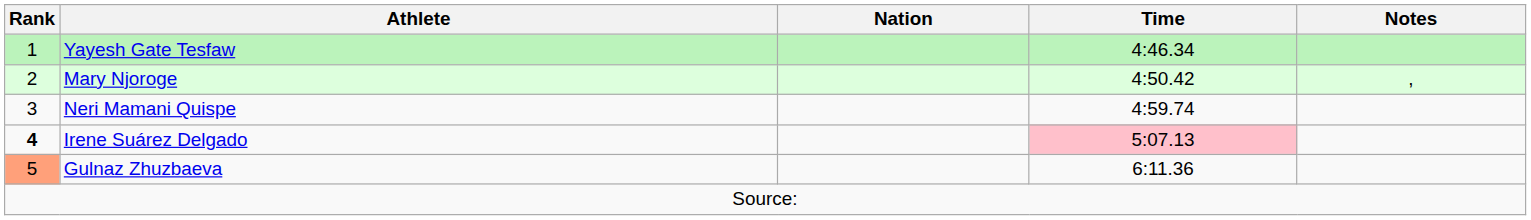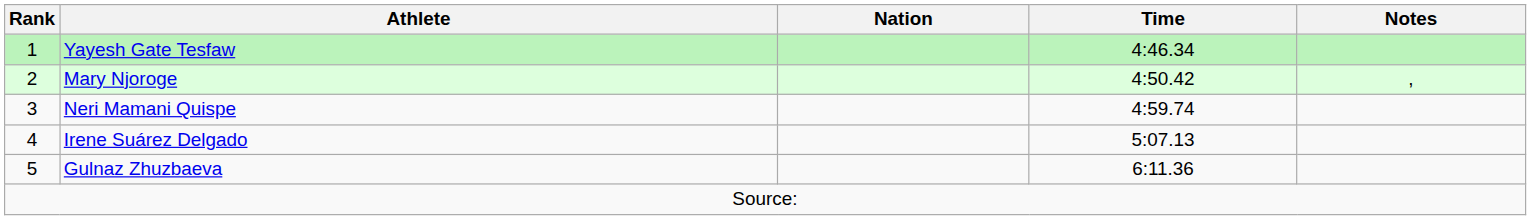(32, 139) bold -> (32, 139) normal
(1163, 139) pink background -> (1163, 139) no background
(32, 169) lightsalmon background -> (32, 169) no background
